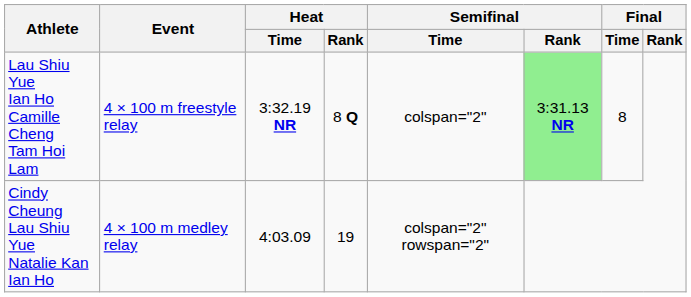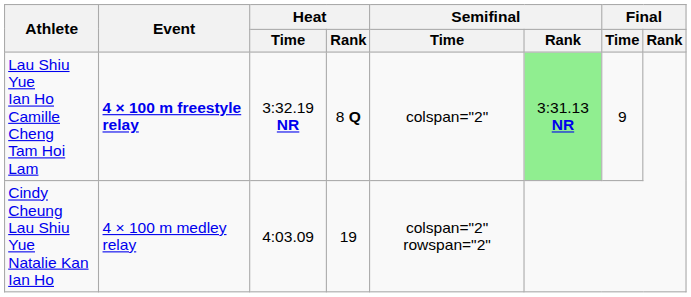(170, 117) normal -> (172, 117) bold
(622, 117) 8 -> (622, 117) 9
